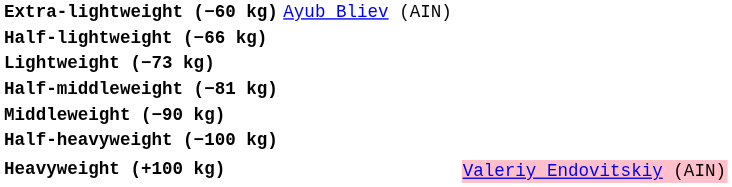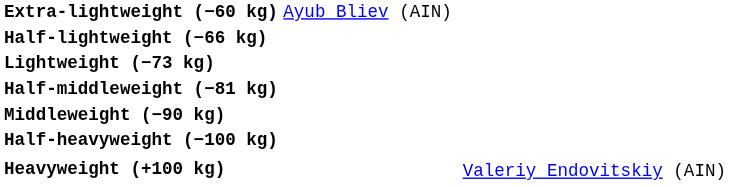(594, 171) pink background -> (594, 171) no background
